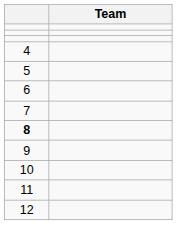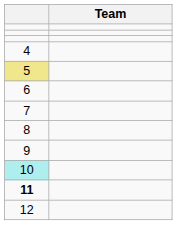(27, 71) no background -> (27, 71) khaki background
(27, 130) bold -> (27, 130) normal
(27, 170) no background -> (27, 170) paleturquoise background
(27, 189) normal -> (27, 189) bold
